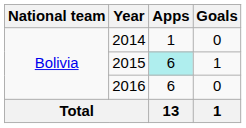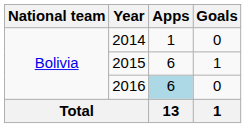(171, 63) paleturquoise background -> (171, 63) no background
(171, 87) no background -> (171, 87) lightblue background
